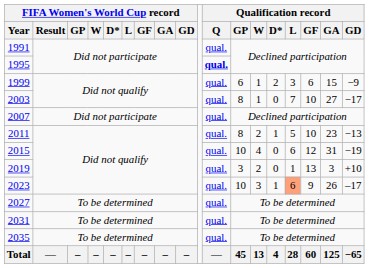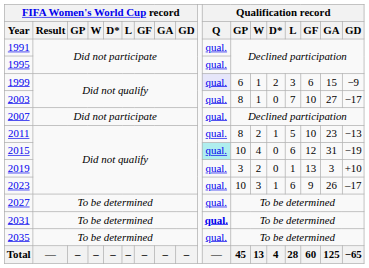(216, 64) bold -> (216, 64) normal
(216, 82) no background -> (216, 82) lavender background
(216, 151) no background -> (216, 151) paleturquoise background
(293, 185) lightsalmon background -> (293, 185) no background
(216, 220) normal -> (216, 220) bold
